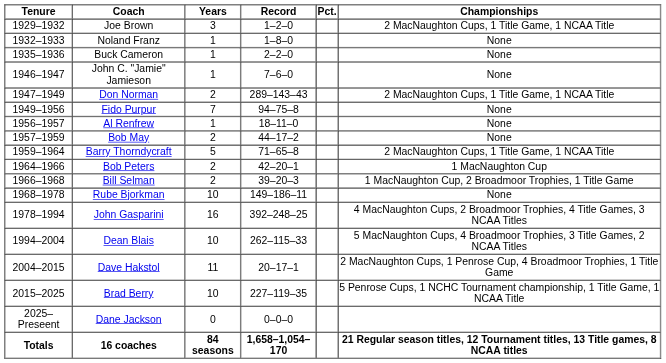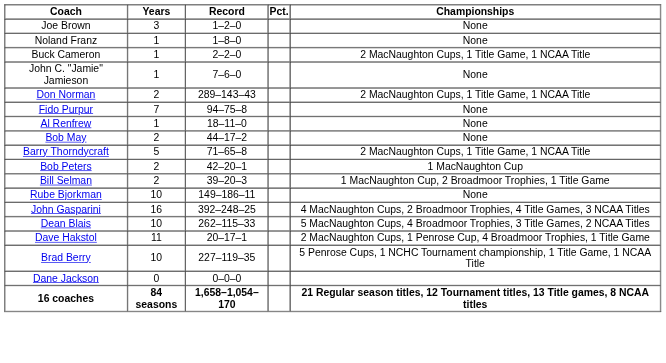- column: (39, 11)
(499, 26) 2 MacNaughton Cups, 1 Title Game, 1 NCAA Title -> (475, 26) None
(499, 54) None -> (475, 54) 2 MacNaughton Cups, 1 Title Game, 1 NCAA Title
